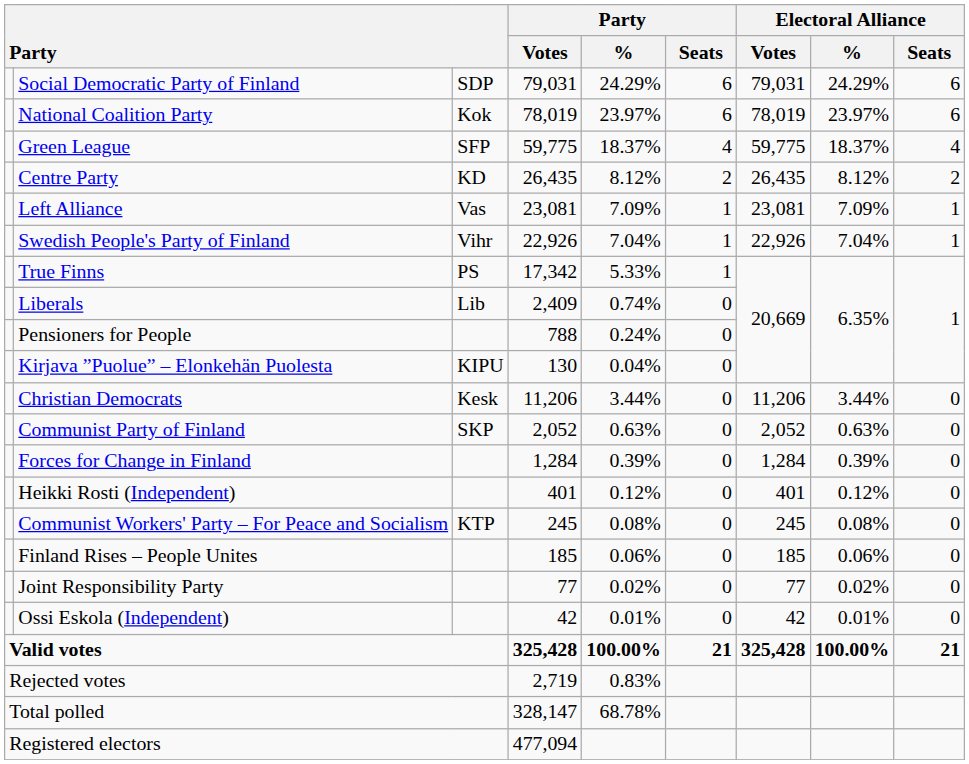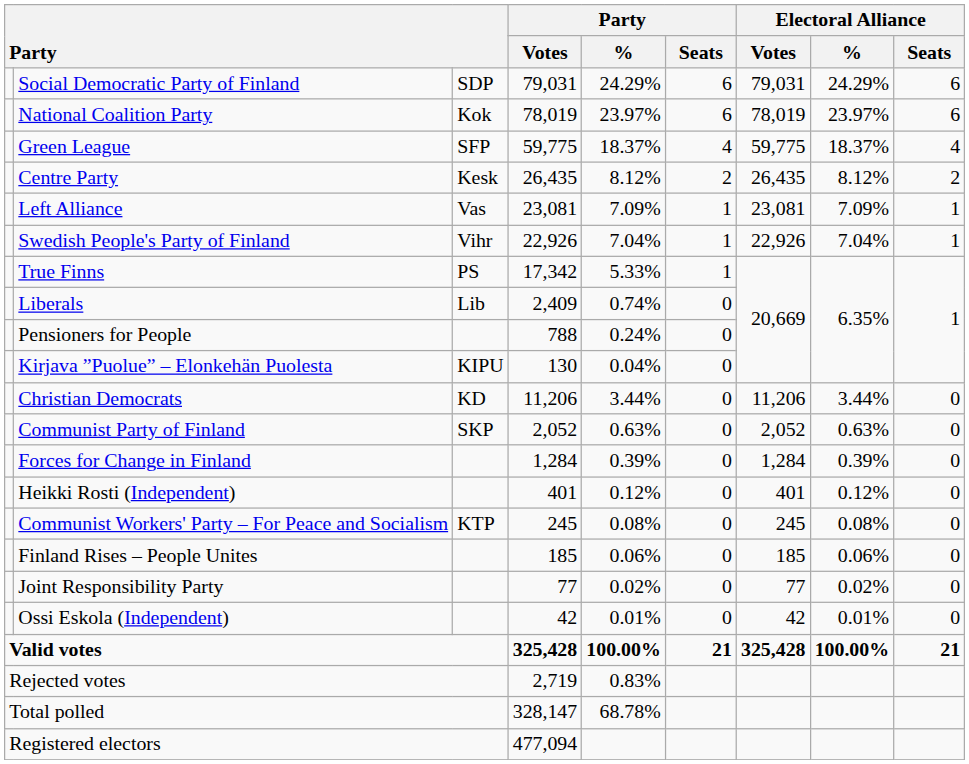(472, 177) KD -> (478, 177) Kesk
(478, 397) Kesk -> (472, 397) KD
